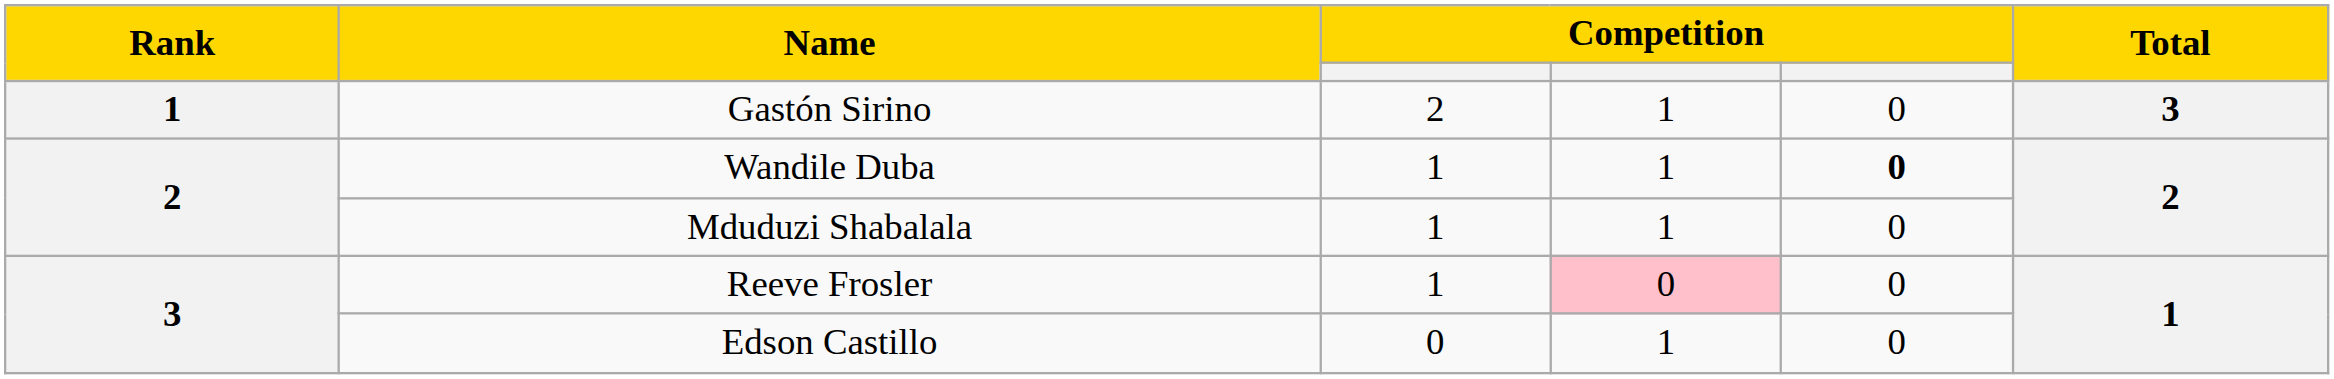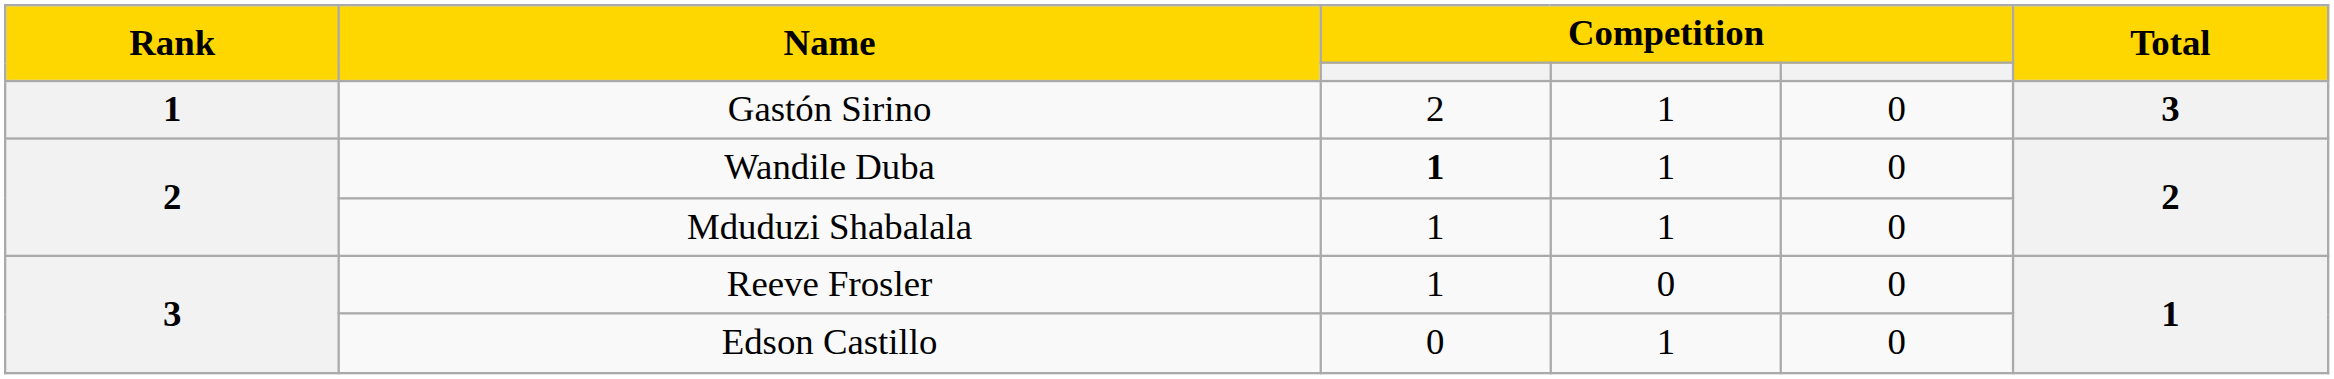(1435, 167) normal -> (1435, 167) bold
(1897, 167) bold -> (1897, 167) normal
(1666, 284) pink background -> (1666, 284) no background
